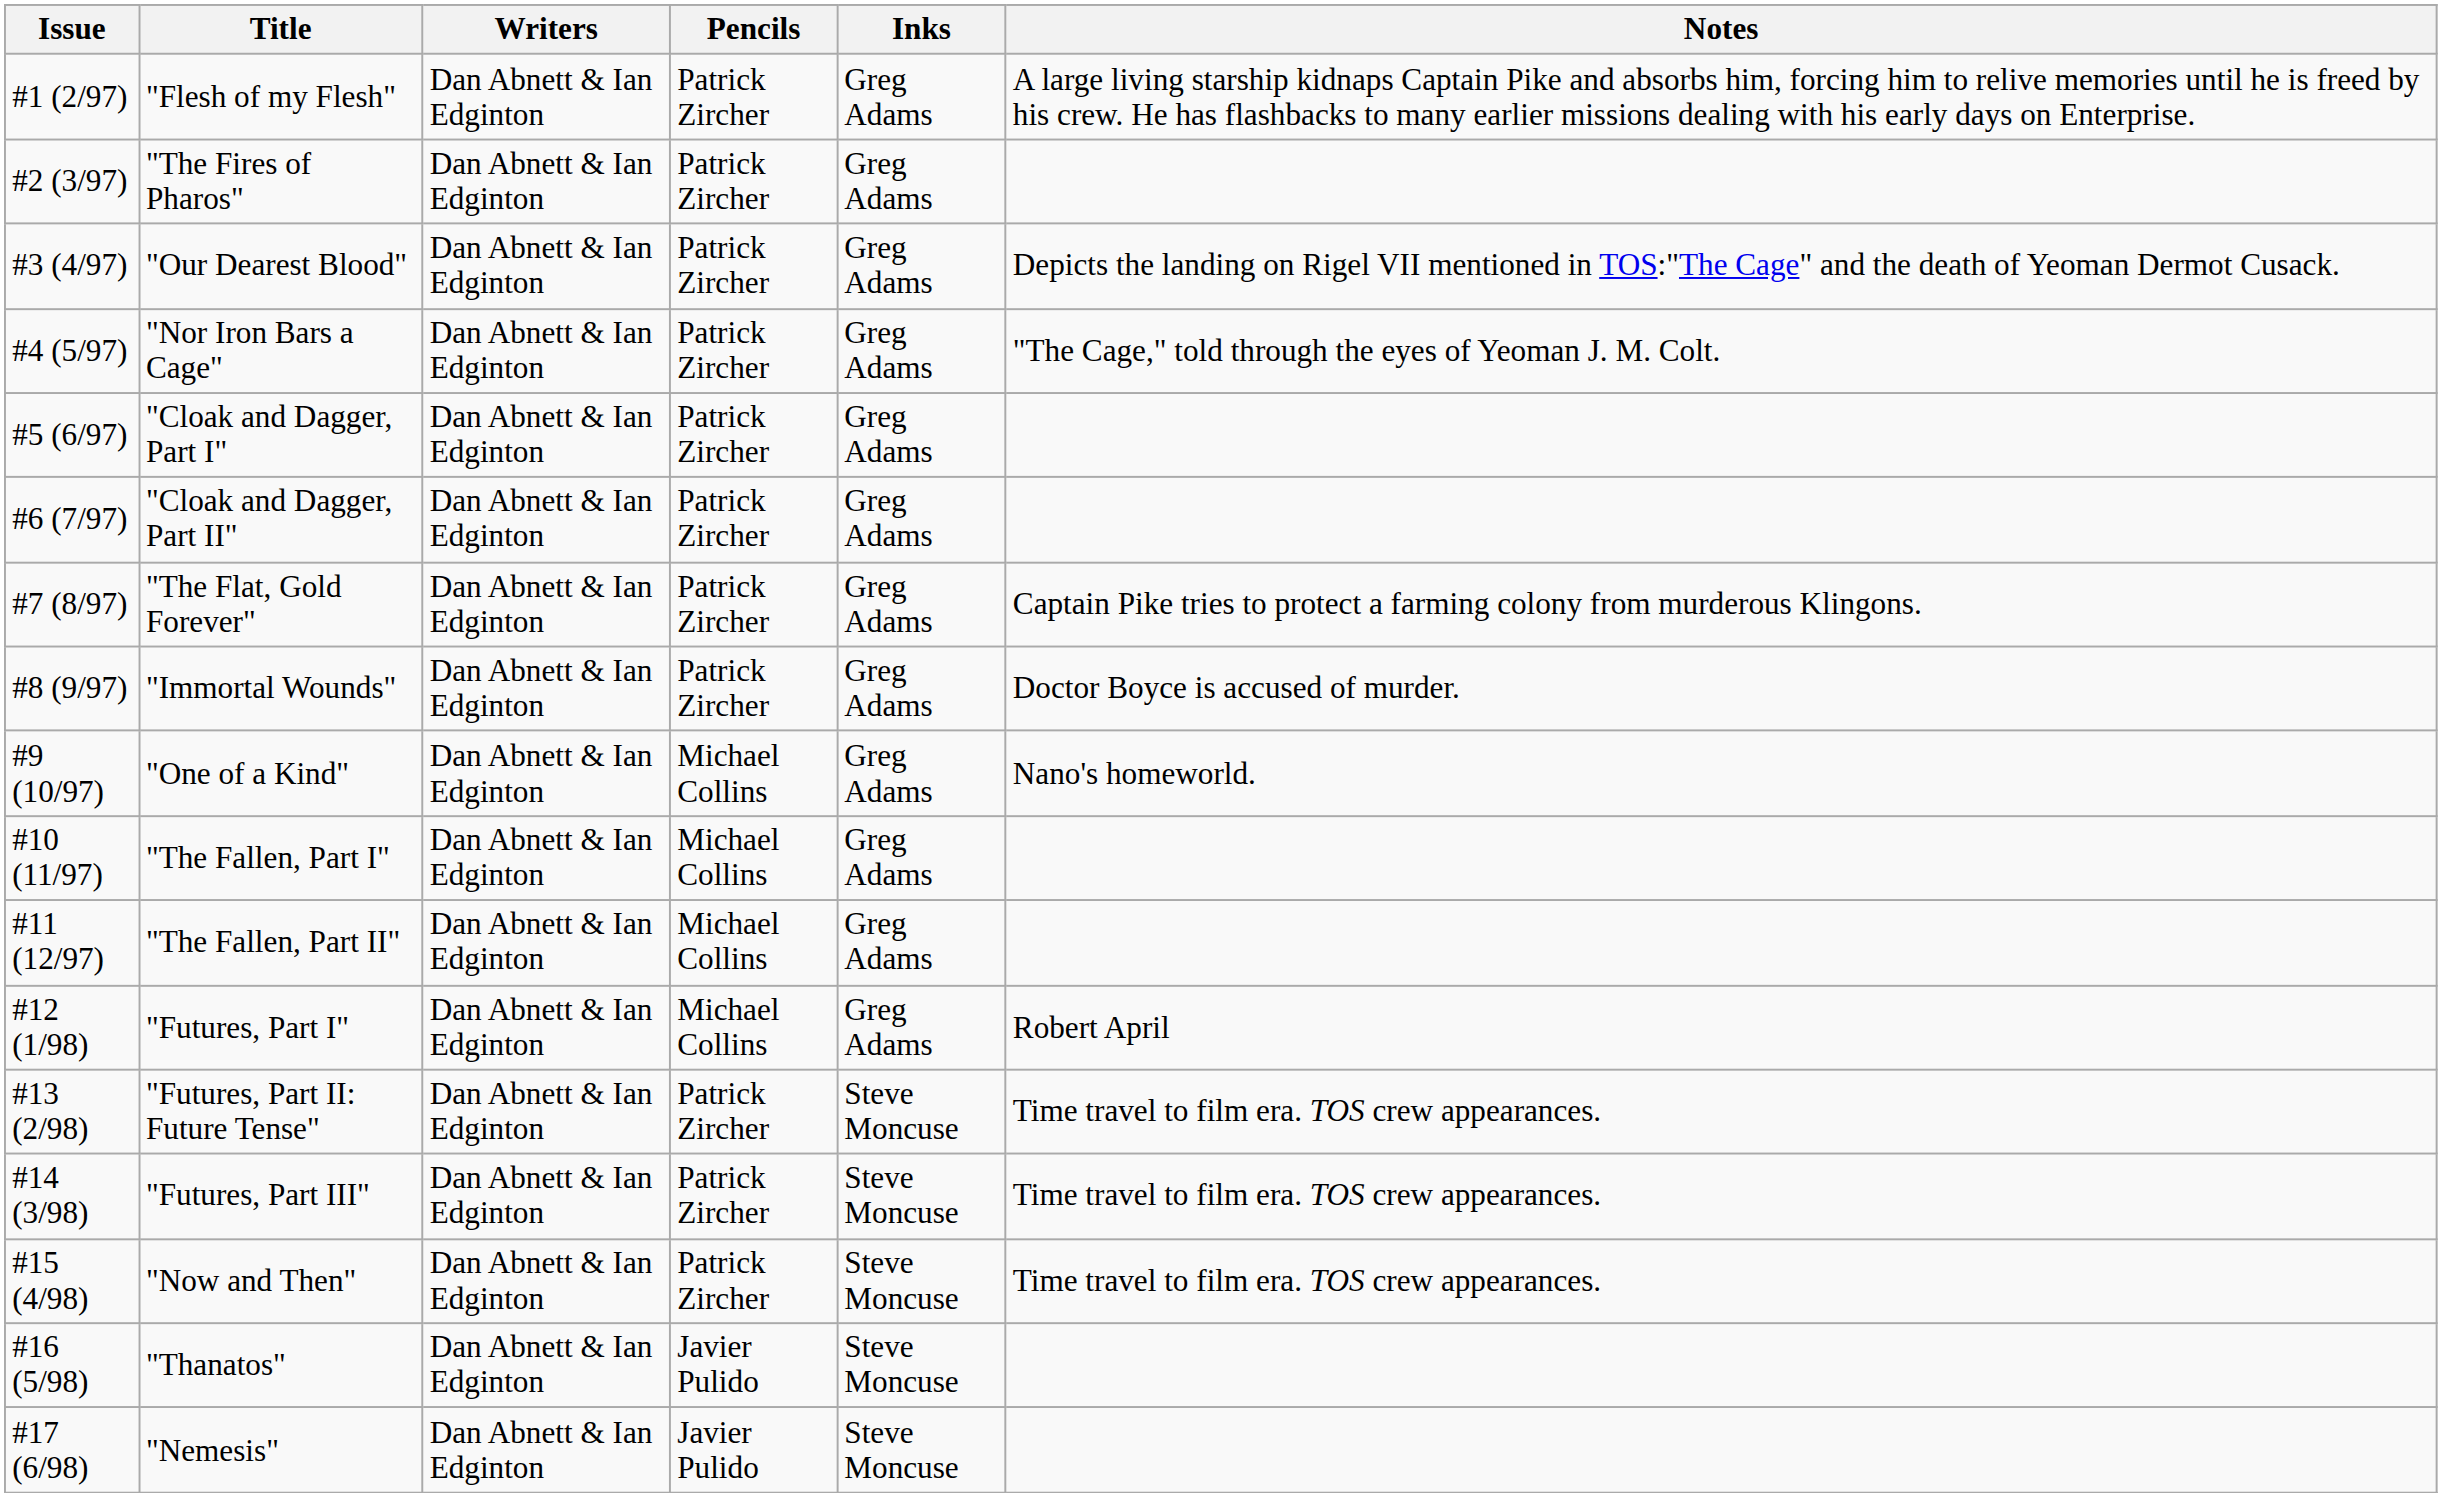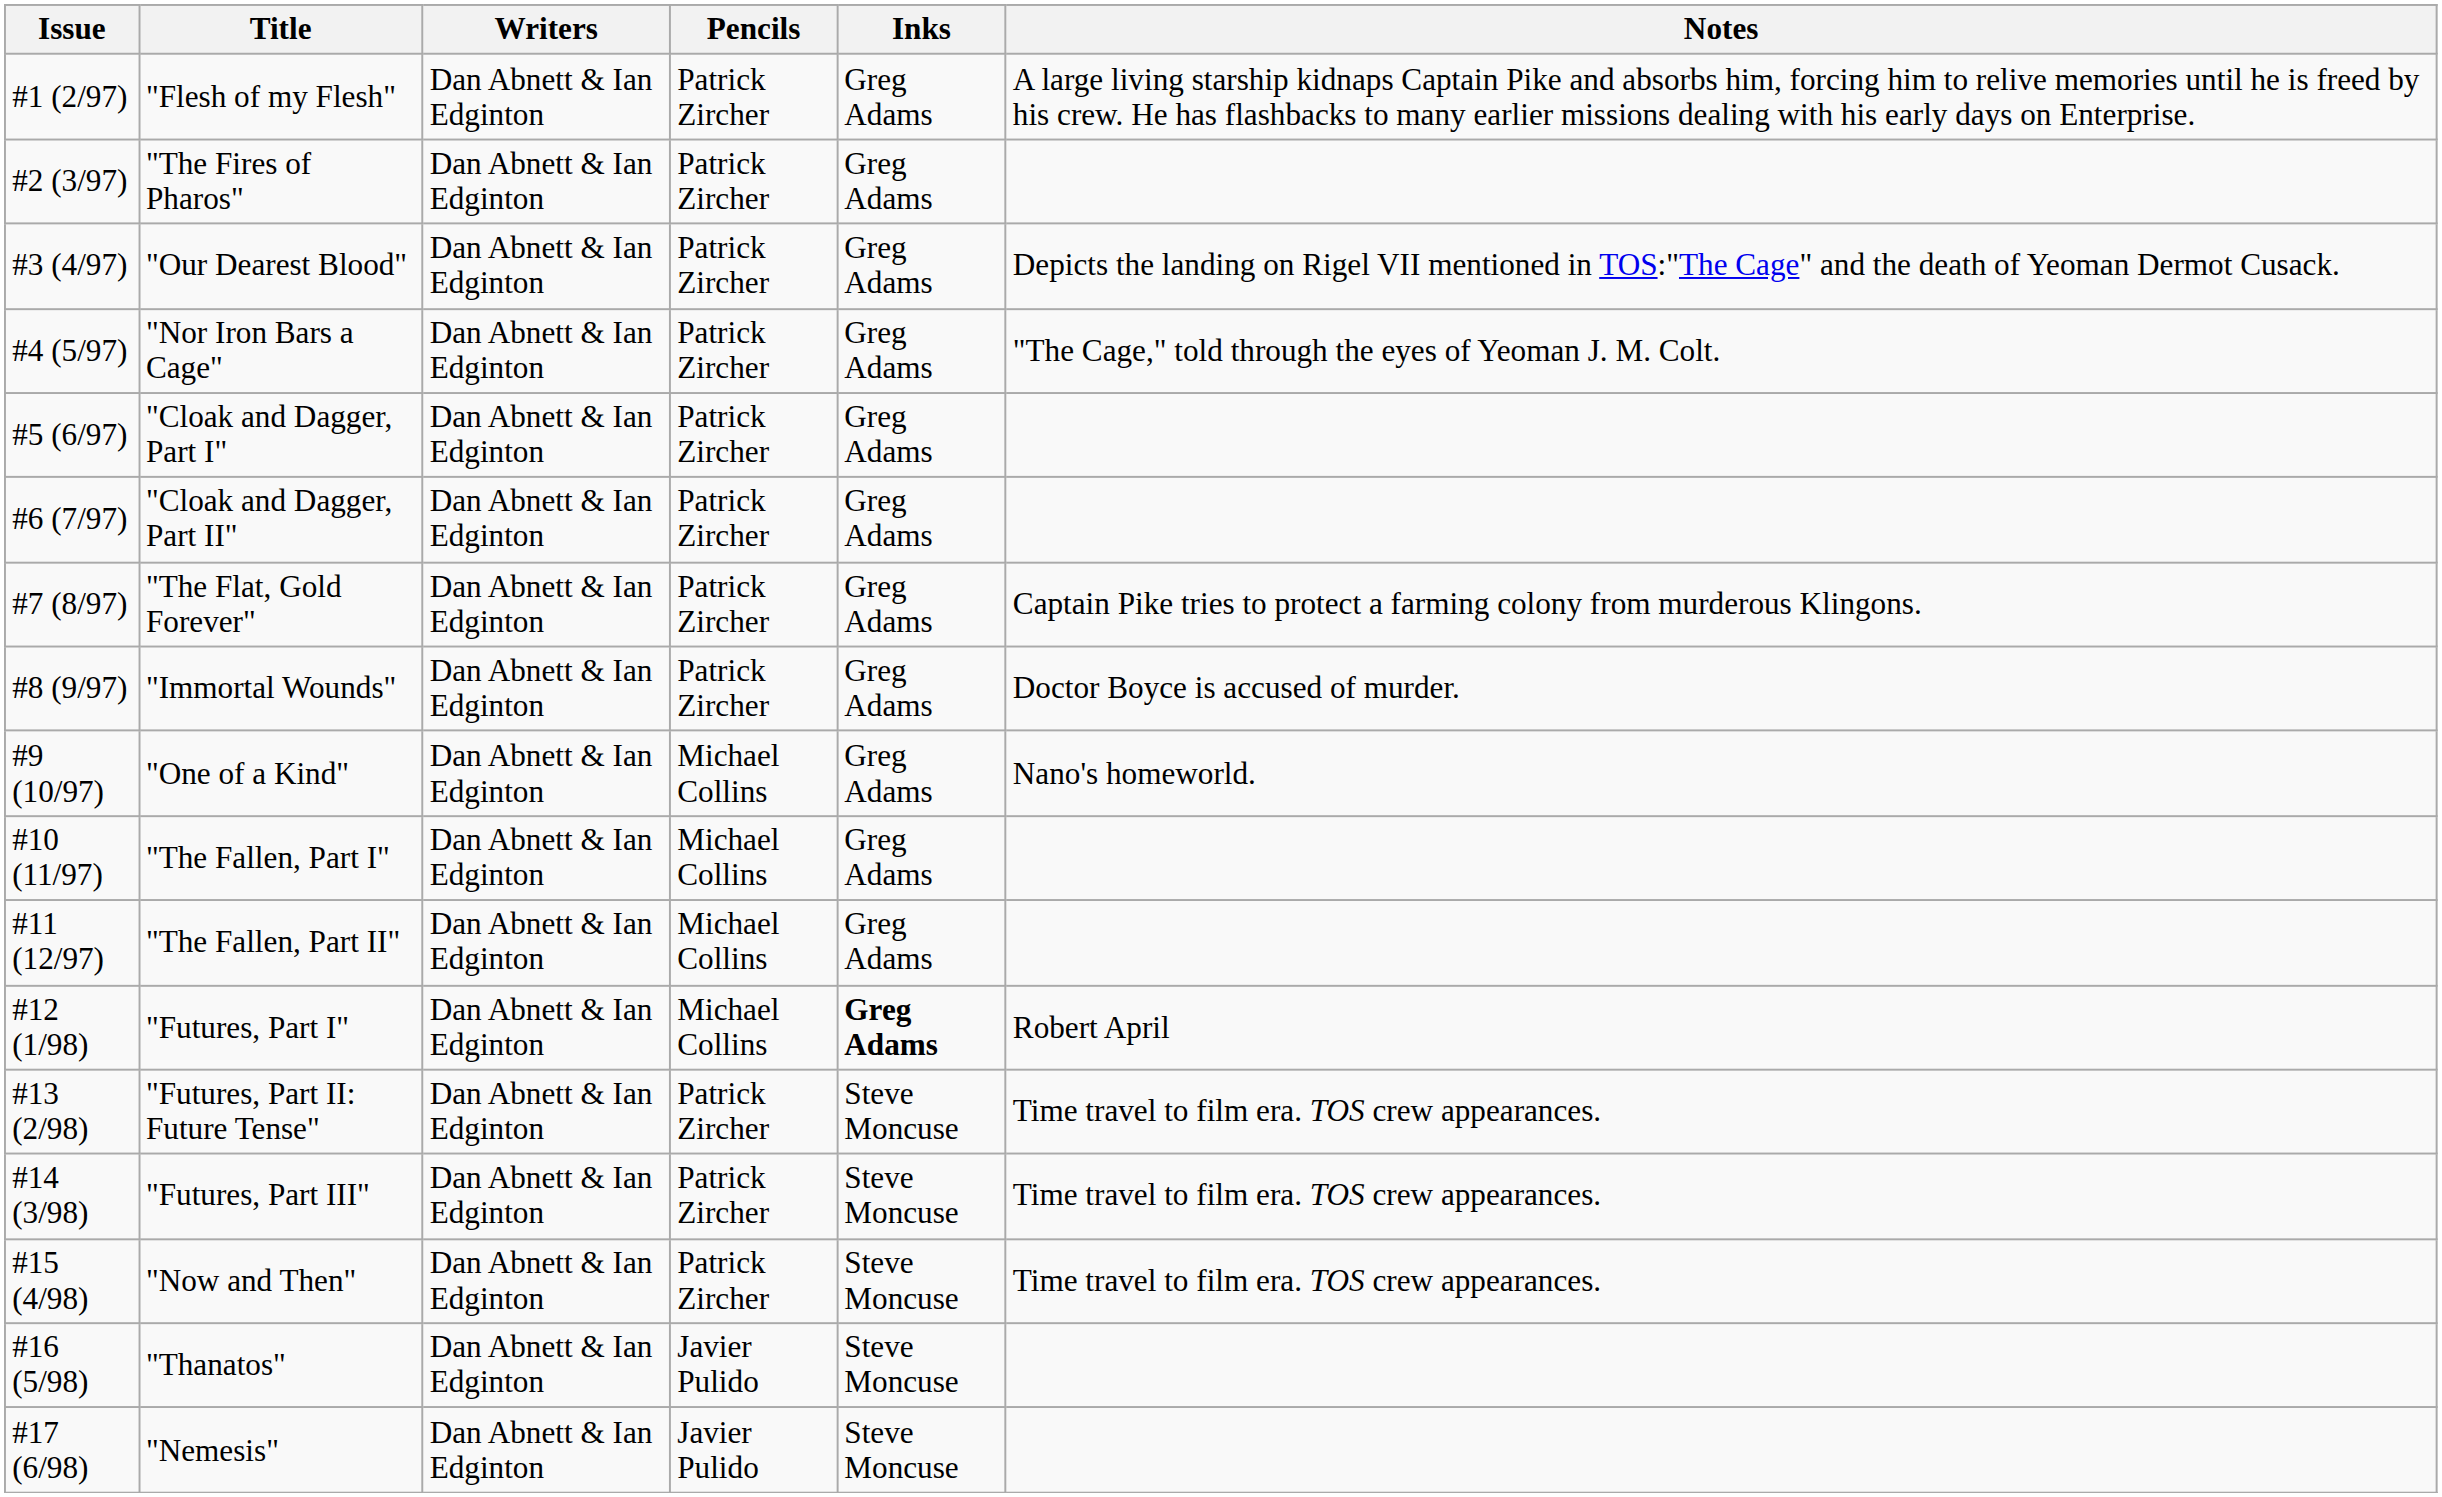(889, 1026) normal -> (891, 1026) bold
